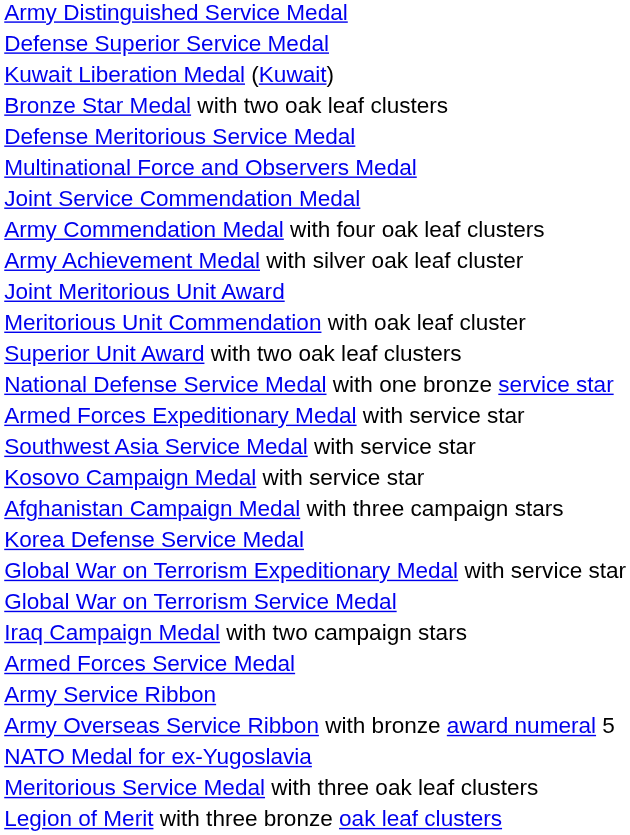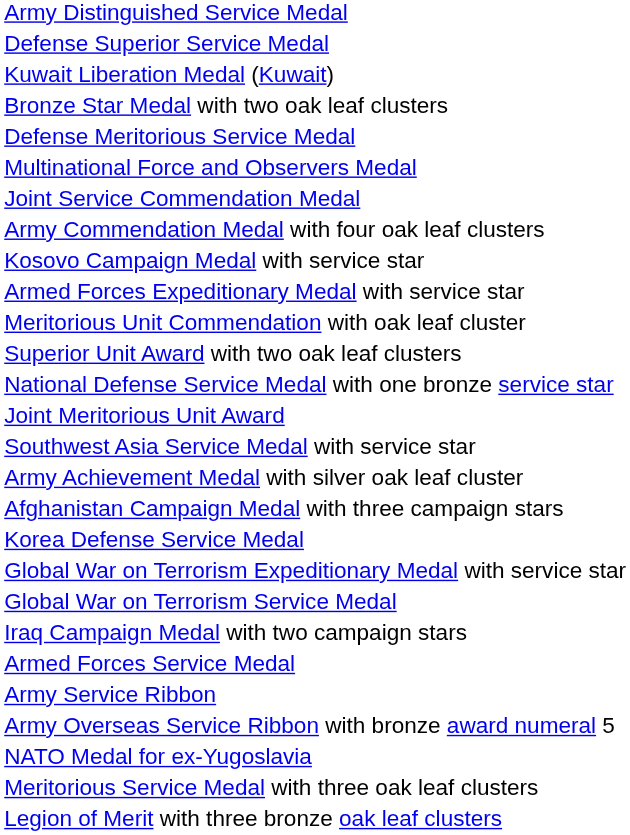(264, 260) Army Achievement Medal with silver oak leaf cluster -> (214, 260) Kosovo Campaign Medal with service star
(144, 291) Joint Meritorious Unit Award -> (264, 291) Armed Forces Expeditionary Medal with service star
(264, 415) Armed Forces Expeditionary Medal with service star -> (144, 415) Joint Meritorious Unit Award
(214, 478) Kosovo Campaign Medal with service star -> (264, 478) Army Achievement Medal with silver oak leaf cluster
